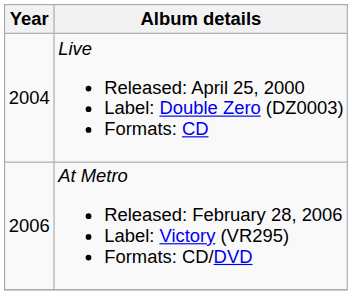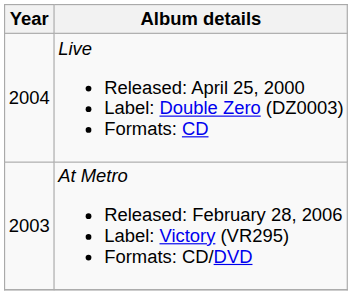(29, 225) 2006 -> (29, 225) 2003
